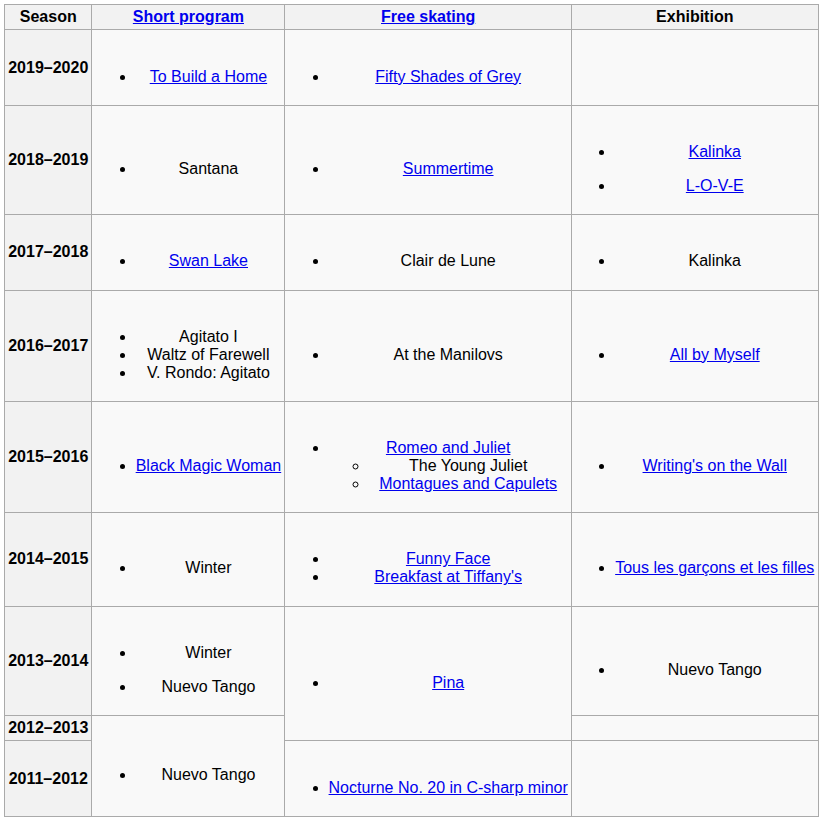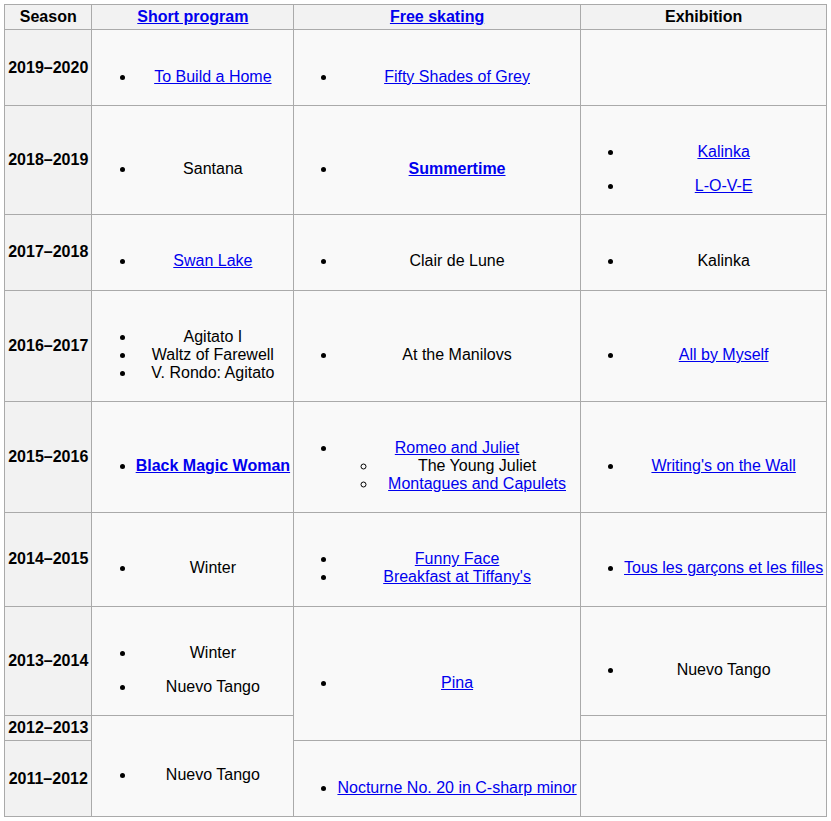(428, 169) normal -> (437, 169) bold
(188, 466) normal -> (193, 466) bold
